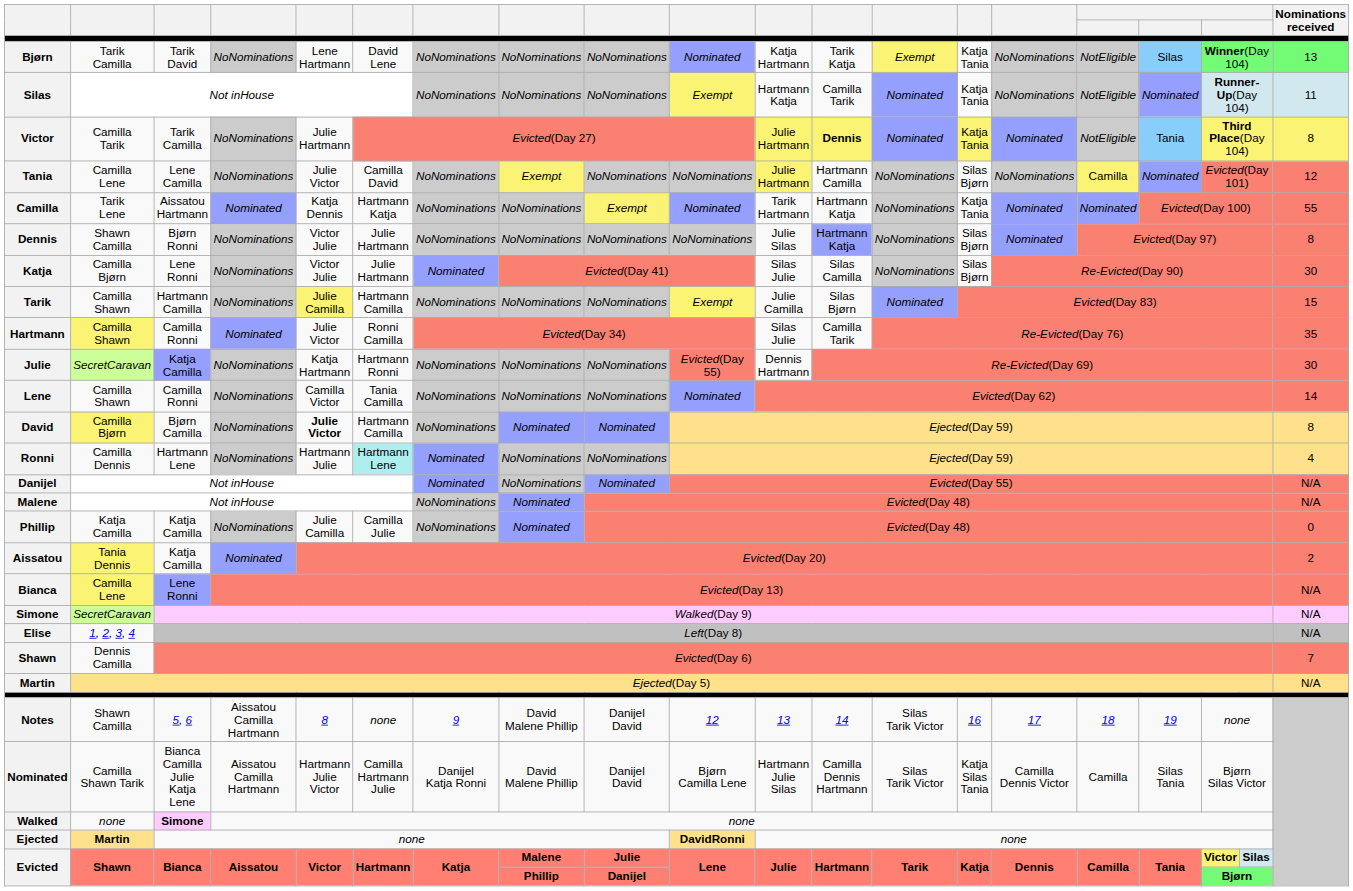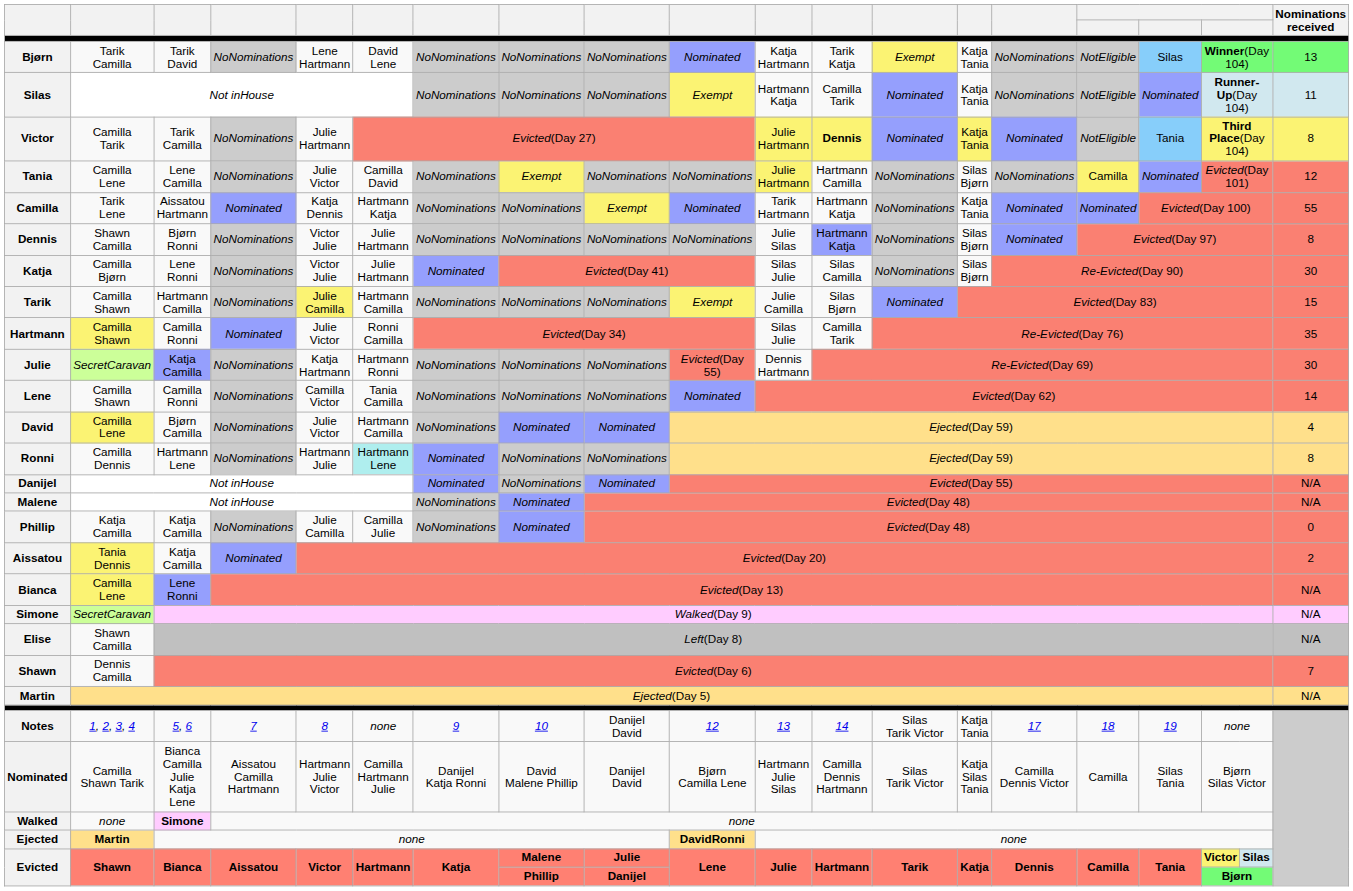(112, 427) Camilla Bjørn -> (112, 427) Camilla Lene
(325, 427) bold -> (325, 427) normal
(1311, 427) 8 -> (1311, 427) 4
(1311, 458) 4 -> (1311, 458) 8
(112, 633) 1, 2, 3, 4 -> (112, 639) Shawn Camilla
(112, 719) Shawn Camilla -> (112, 726) 1, 2, 3, 4
(253, 719) Aissatou Camilla Hartmann -> (253, 726) 7
(541, 719) David Malene Phillip -> (541, 726) 10
(975, 719) 16 -> (975, 726) Katja Tania
